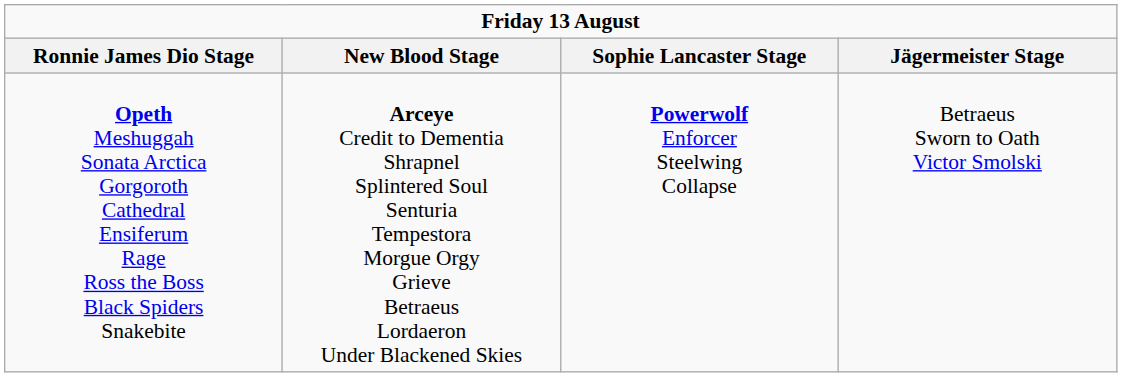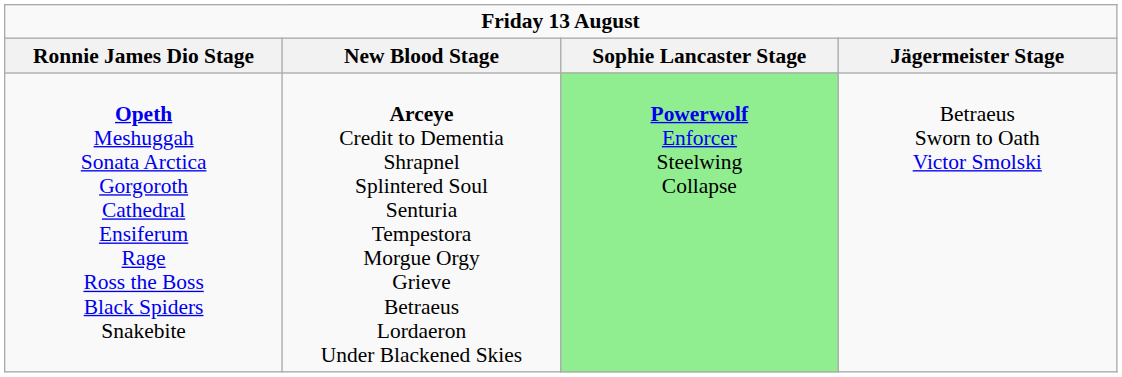(699, 149) no background -> (699, 149) lightgreen background
